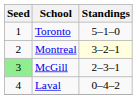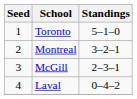(106, 49) lightyellow background -> (106, 49) no background
(18, 67) lightgreen background -> (18, 67) no background
